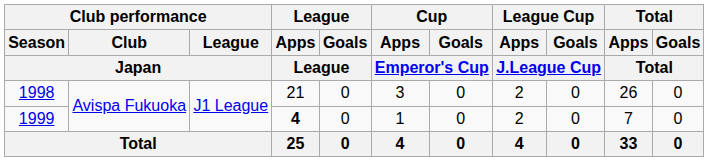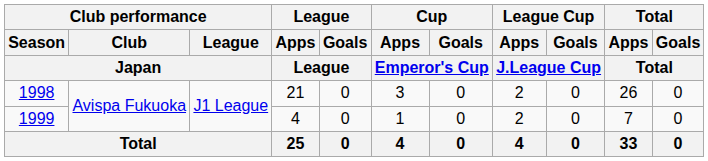(296, 118) bold -> (296, 118) normal
